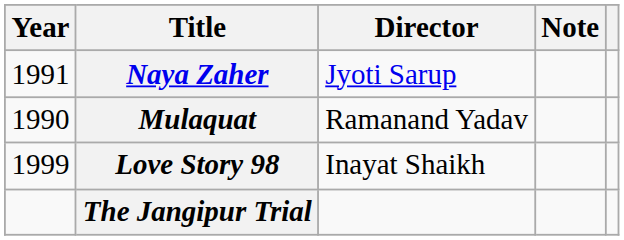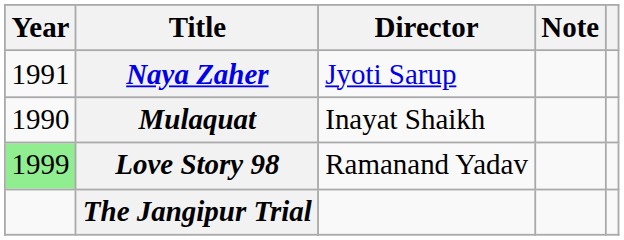(427, 119) Ramanand Yadav -> (405, 119) Inayat Shaikh
(41, 165) no background -> (41, 165) lightgreen background
(405, 165) Inayat Shaikh -> (427, 165) Ramanand Yadav
